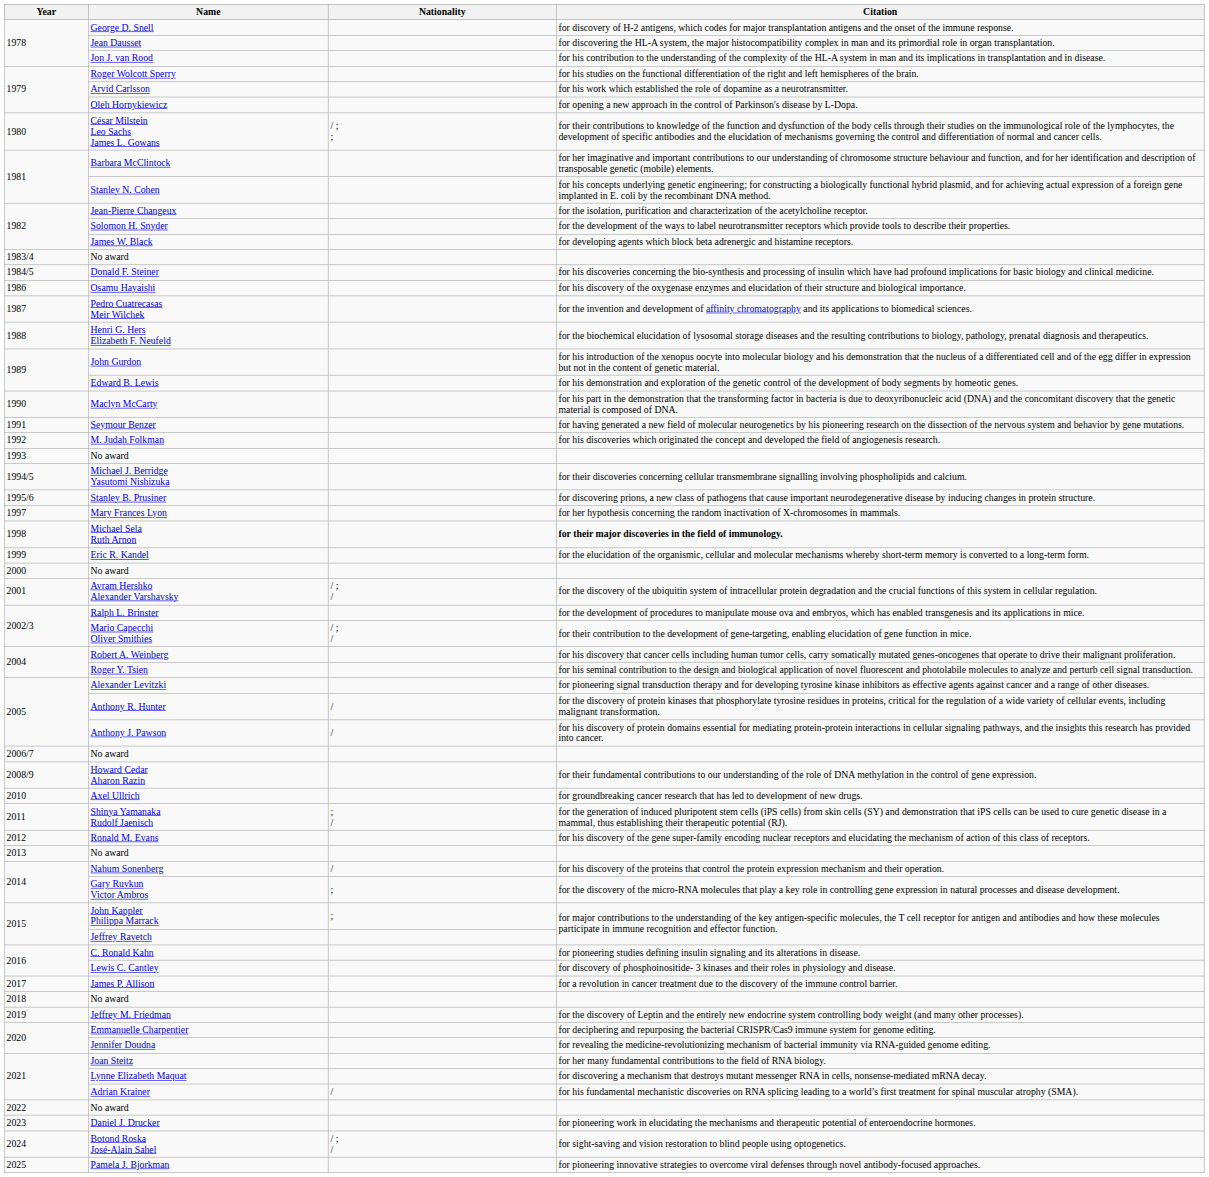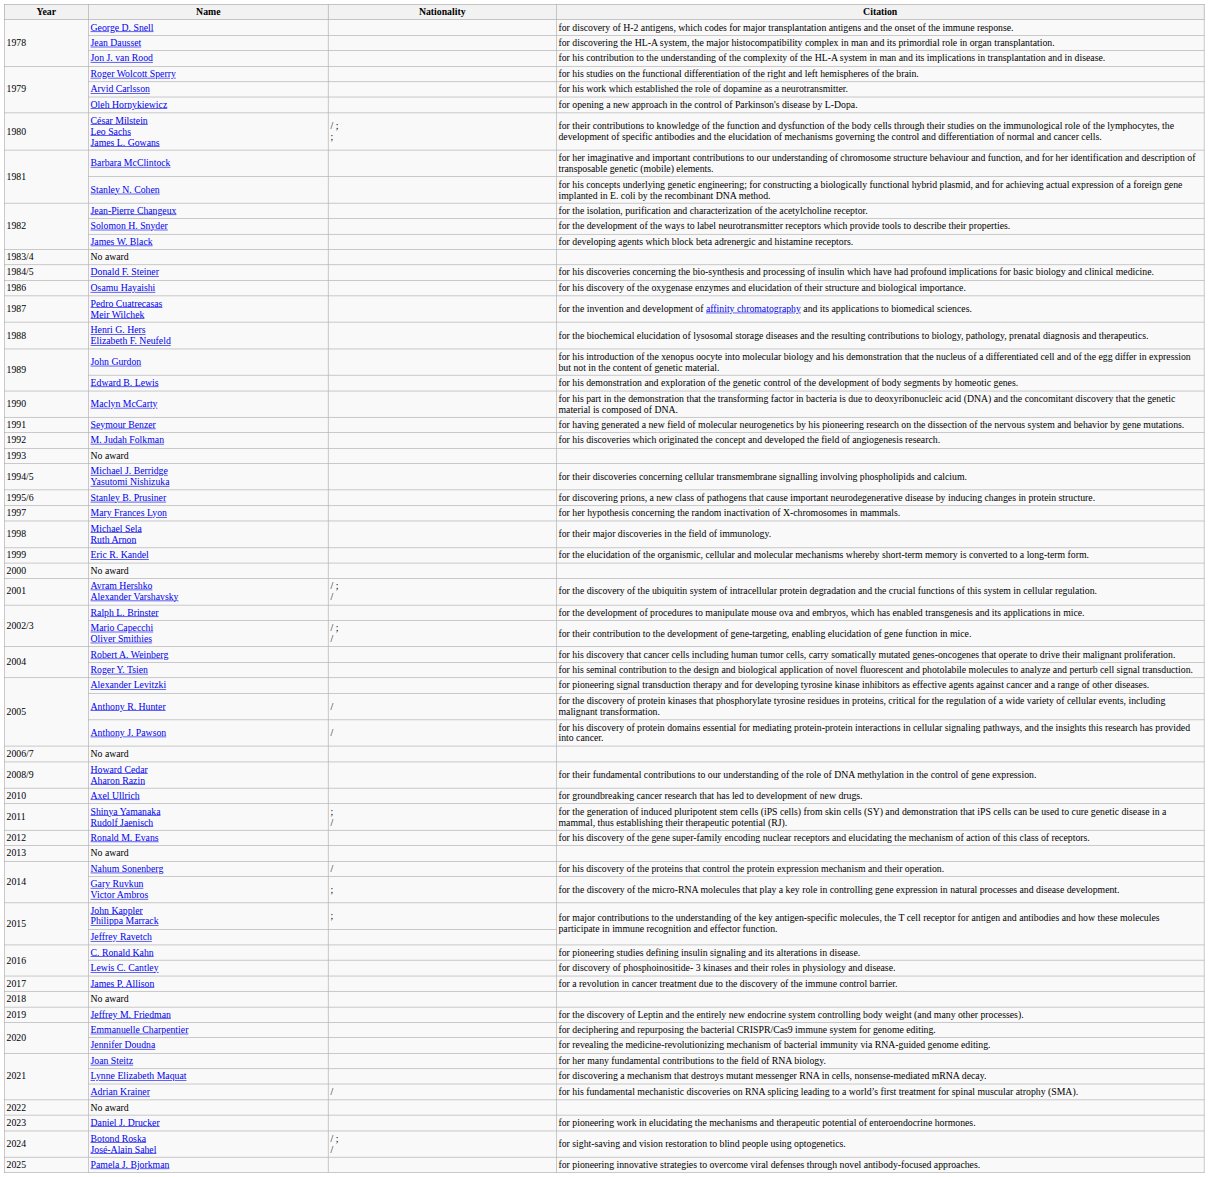(671, 534) bold -> (665, 534) normal
